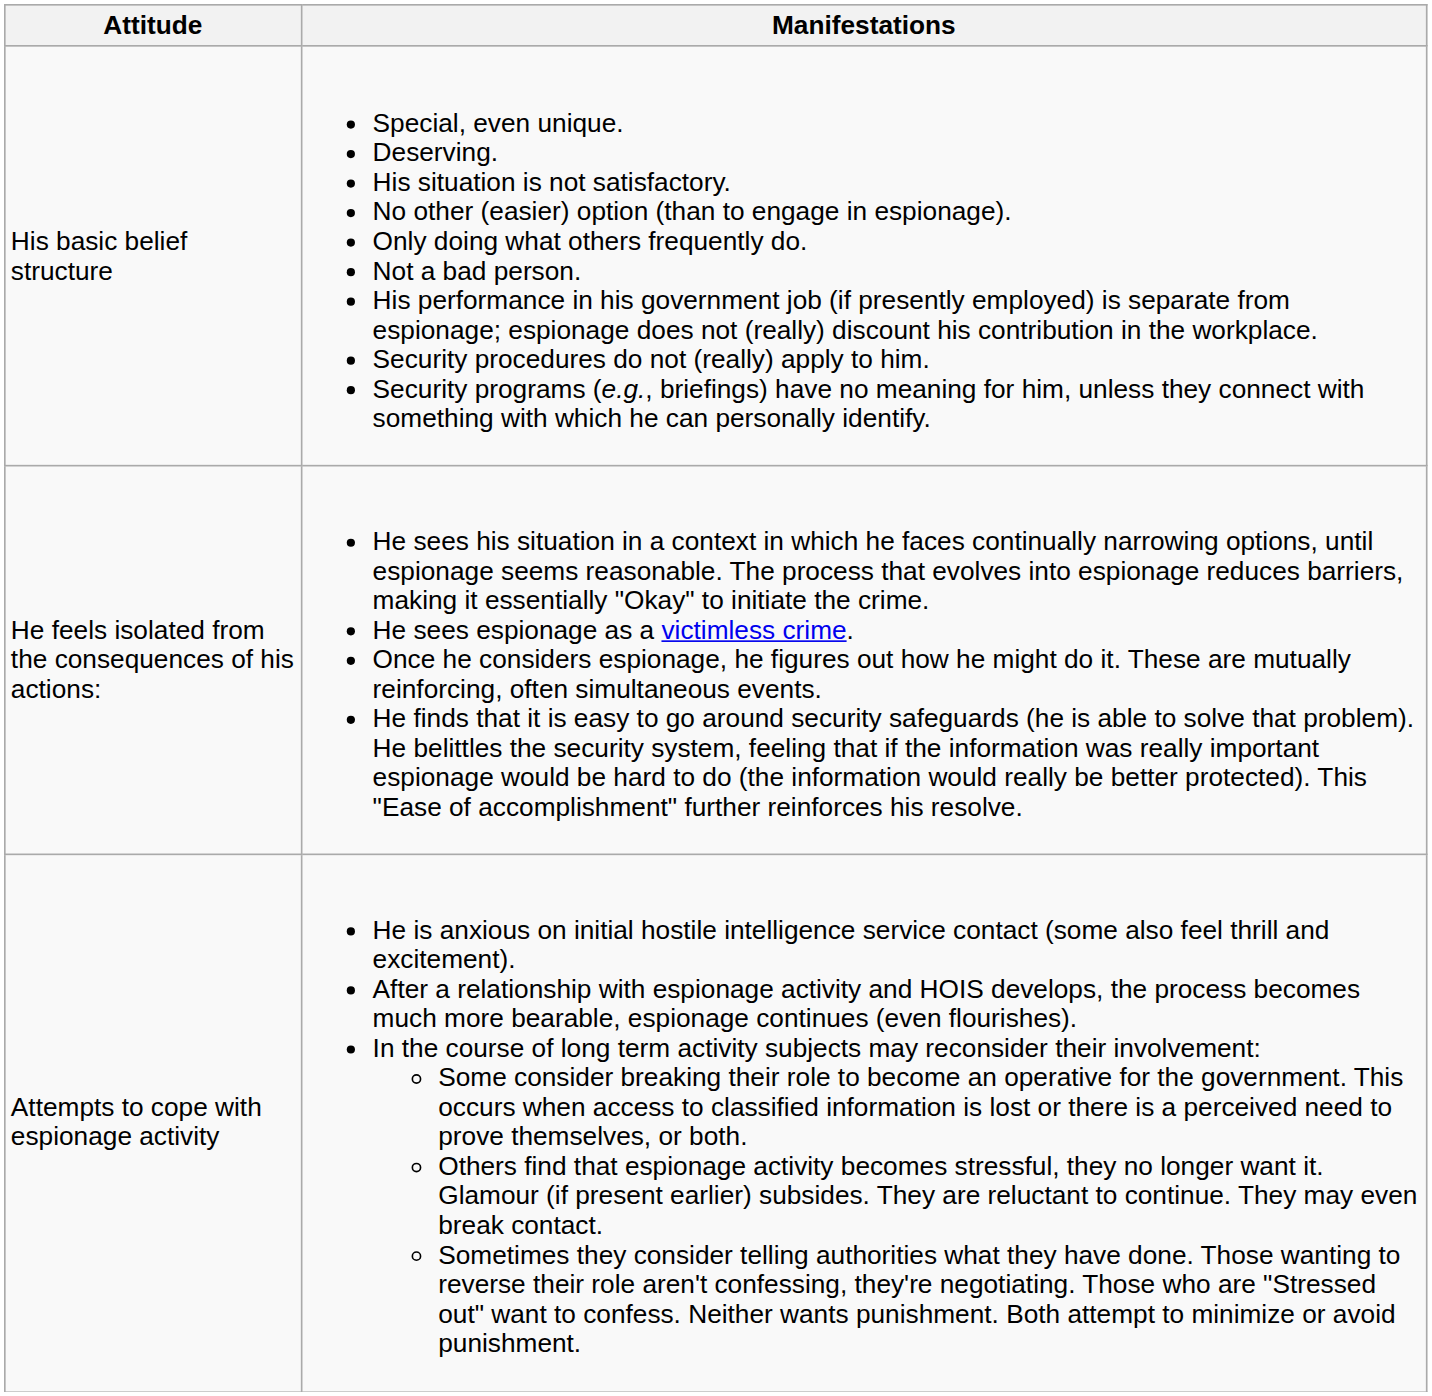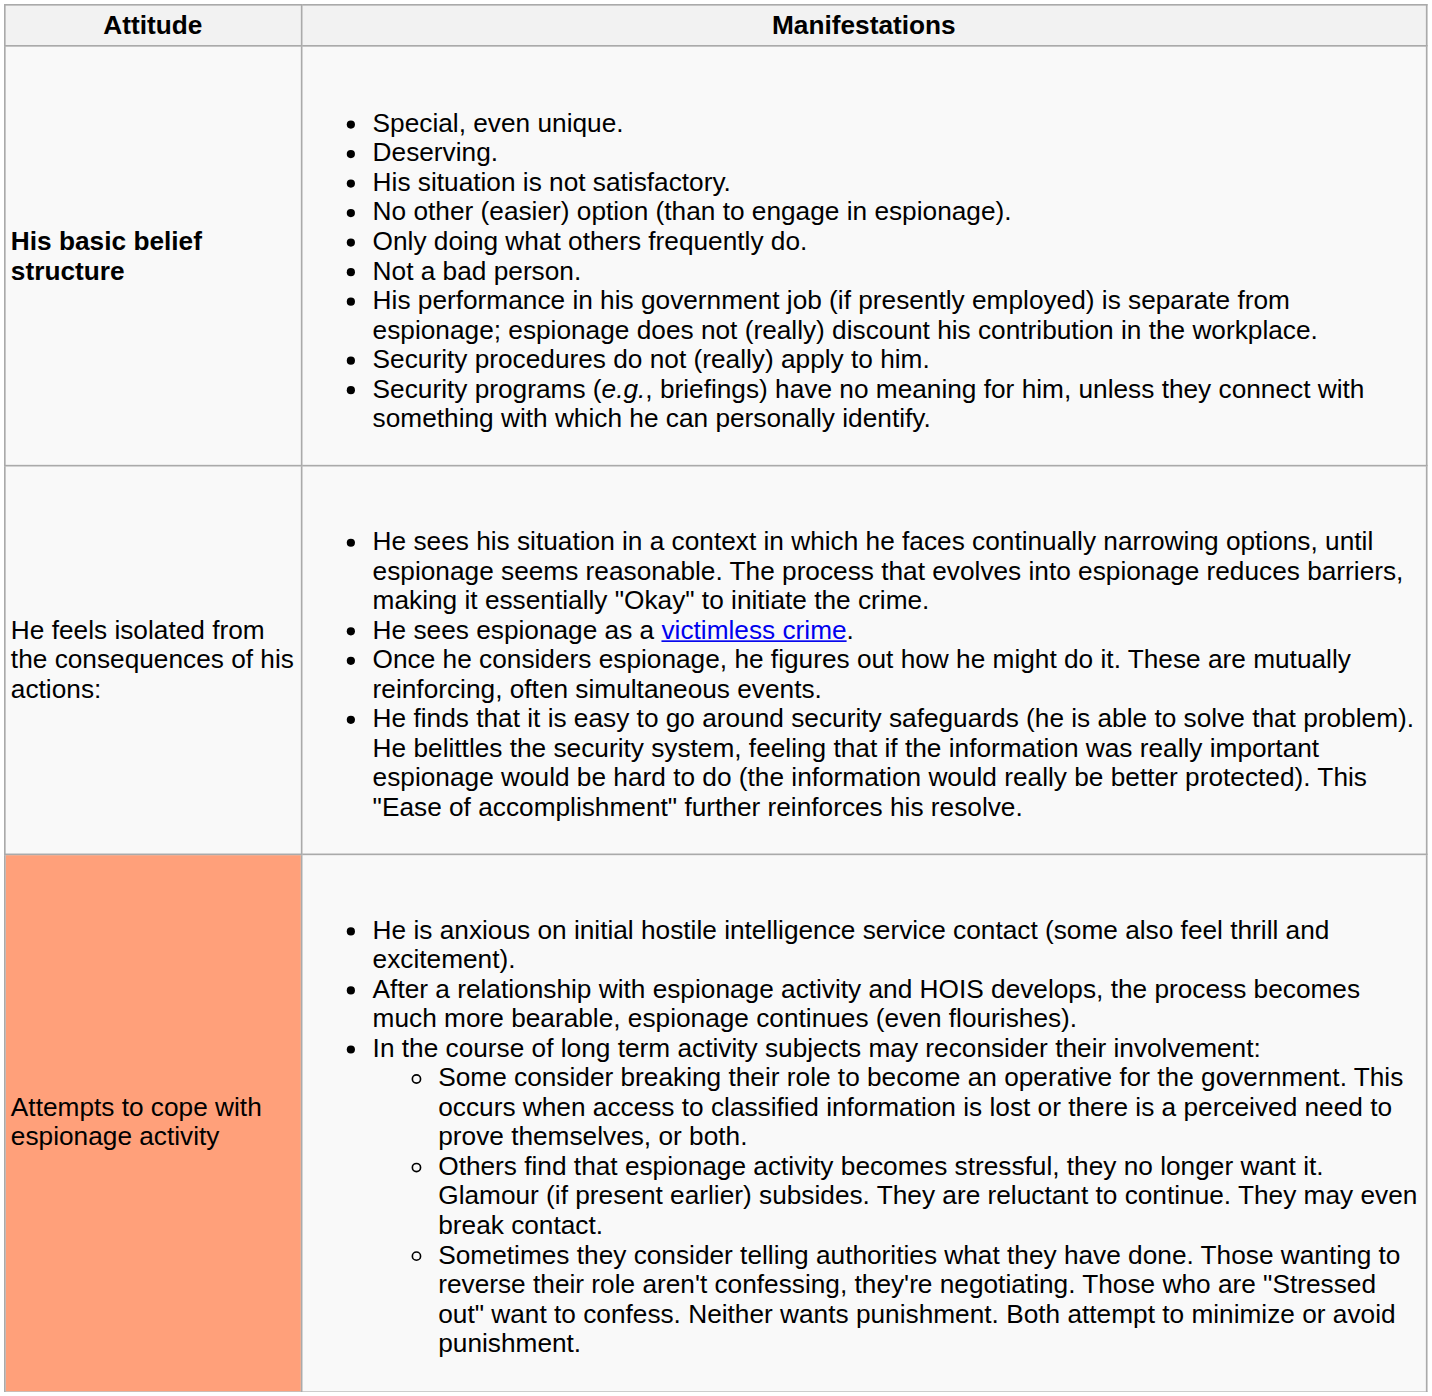(99, 255) normal -> (106, 255) bold
(136, 1122) no background -> (136, 1122) lightsalmon background
